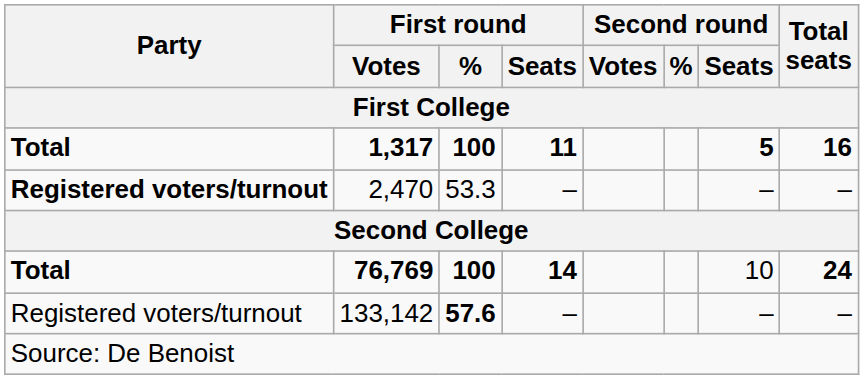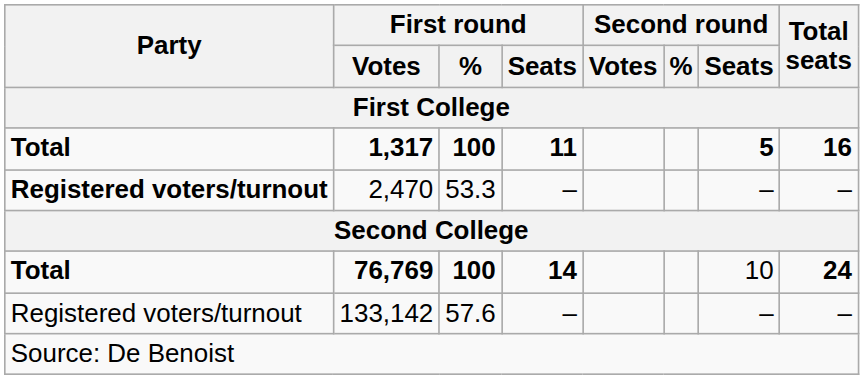(470, 312) bold -> (470, 312) normal
